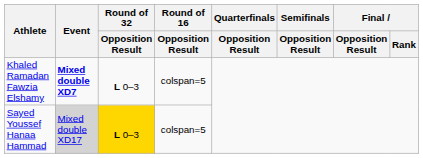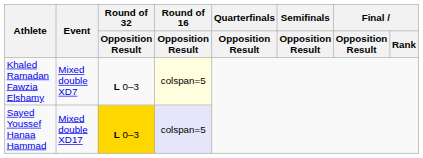(74, 81) bold -> (73, 81) normal
(183, 81) no background -> (183, 81) lightyellow background
(72, 130) lightgrey background -> (73, 130) no background
(183, 130) no background -> (183, 130) lavender background
